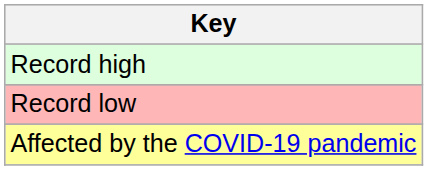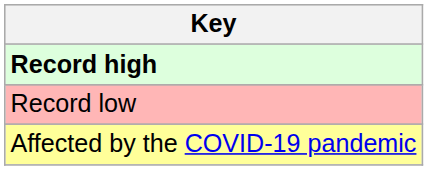(78, 64) normal -> (84, 64) bold
